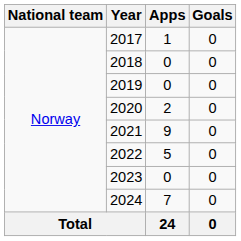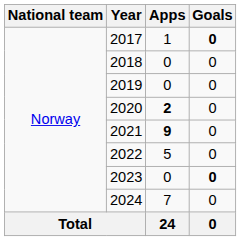(212, 39) normal -> (212, 39) bold
(167, 108) normal -> (167, 108) bold
(167, 131) normal -> (167, 131) bold
(212, 177) normal -> (212, 177) bold
